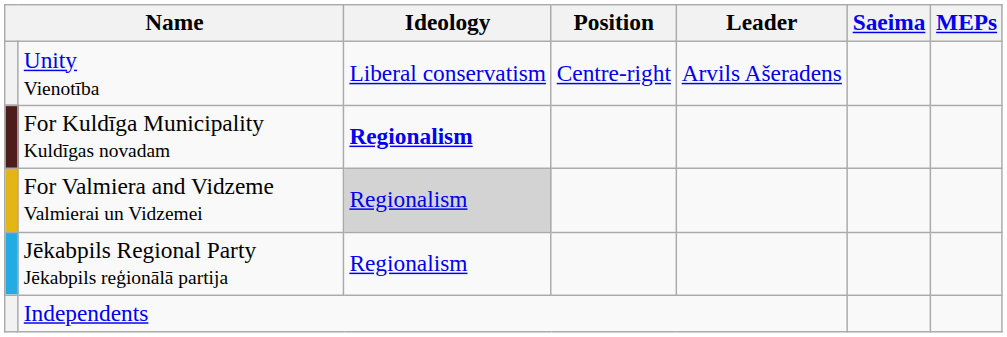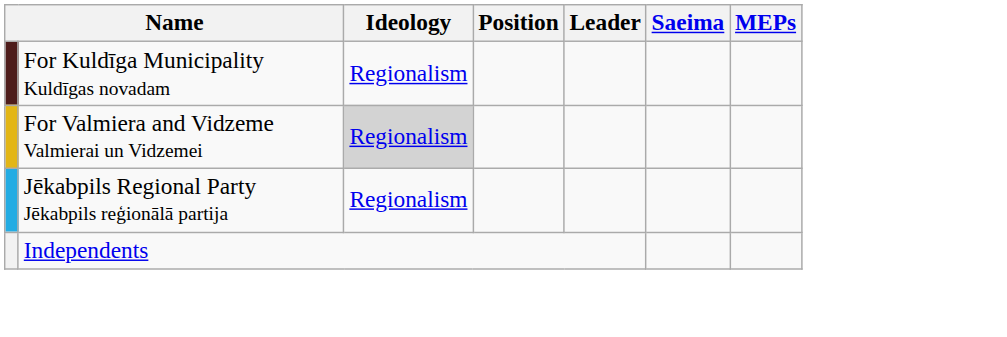- row: (62, 73)
(411, 136) bold -> (408, 73) normal
